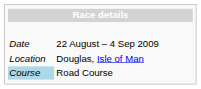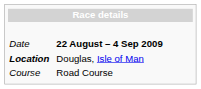(108, 44) normal -> (110, 44) bold
(27, 58) normal -> (29, 58) bold
(25, 73) lightblue background -> (25, 73) no background
